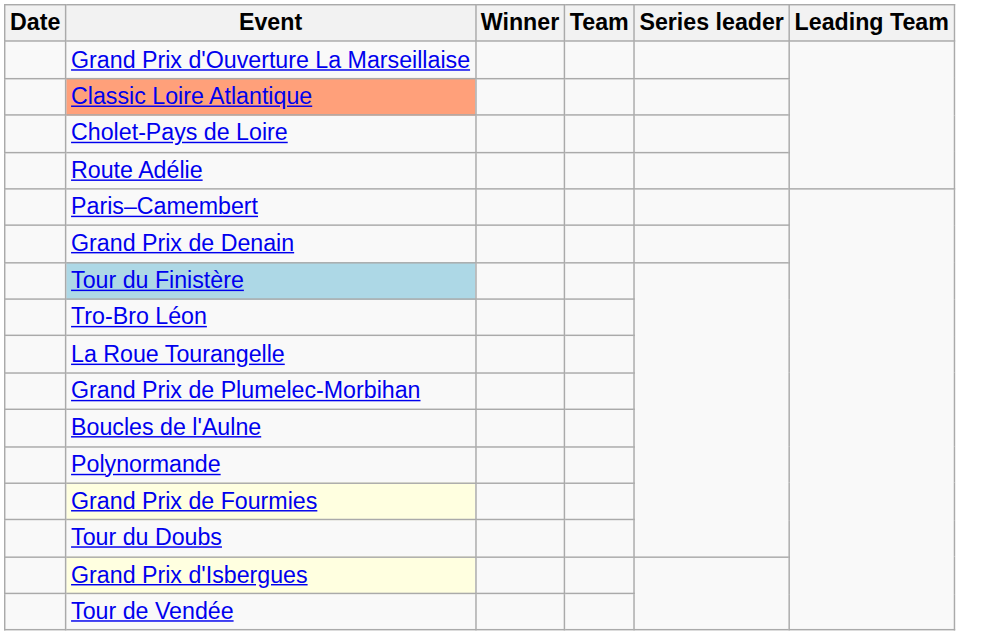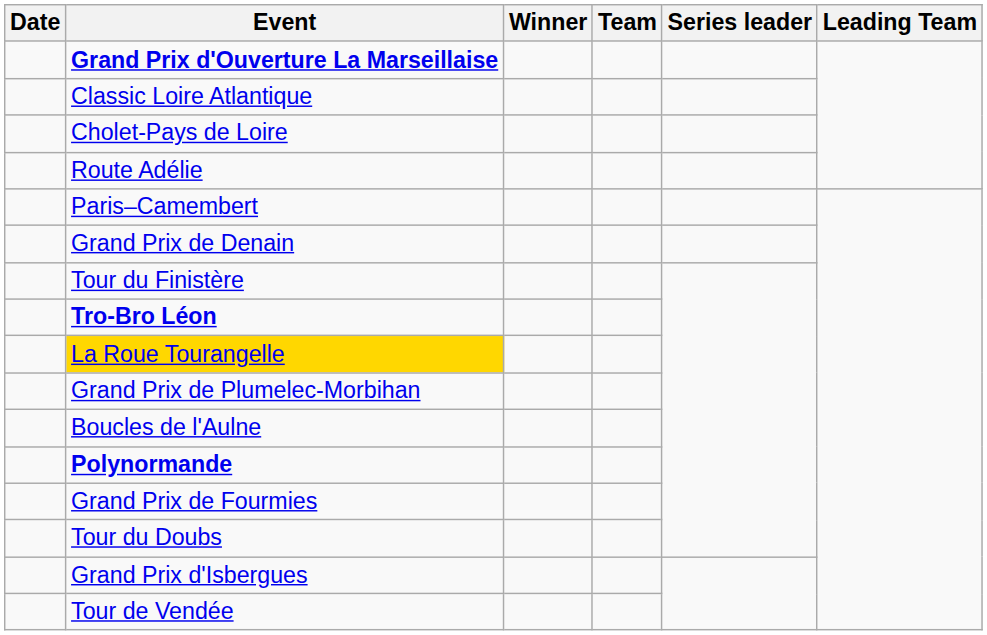(271, 59) normal -> (285, 59) bold
(192, 96) lightsalmon background -> (192, 96) no background
(157, 280) lightblue background -> (157, 280) no background
(139, 317) normal -> (144, 317) bold
(178, 354) no background -> (178, 354) gold background
(146, 464) normal -> (152, 464) bold
(194, 501) lightyellow background -> (194, 501) no background
(189, 574) lightyellow background -> (189, 574) no background
